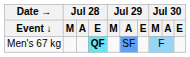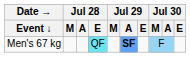(98, 44) bold -> (98, 44) normal
(129, 44) normal -> (129, 44) bold
